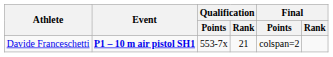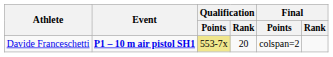(214, 44) no background -> (214, 44) khaki background
(244, 44) 21 -> (244, 44) 20
